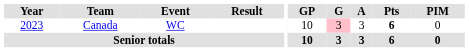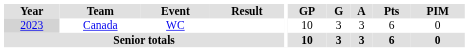(32, 25) no background -> (32, 25) lightgrey background
(339, 25) pink background -> (339, 25) no background
(392, 25) bold -> (392, 25) normal
